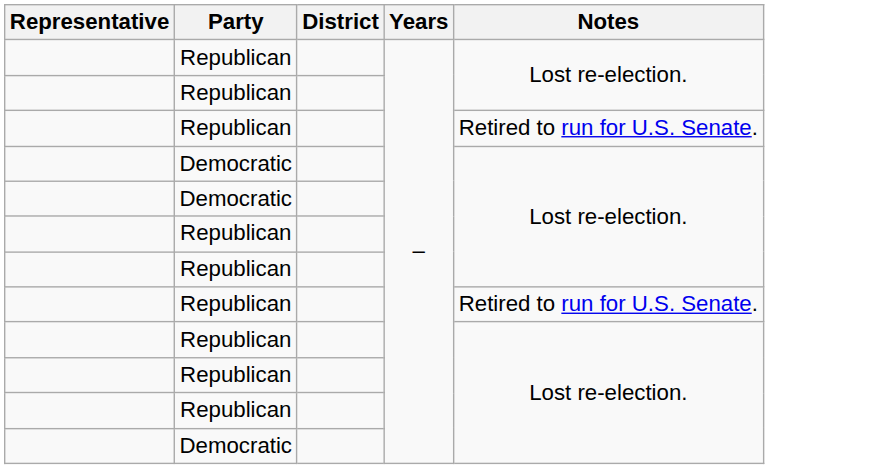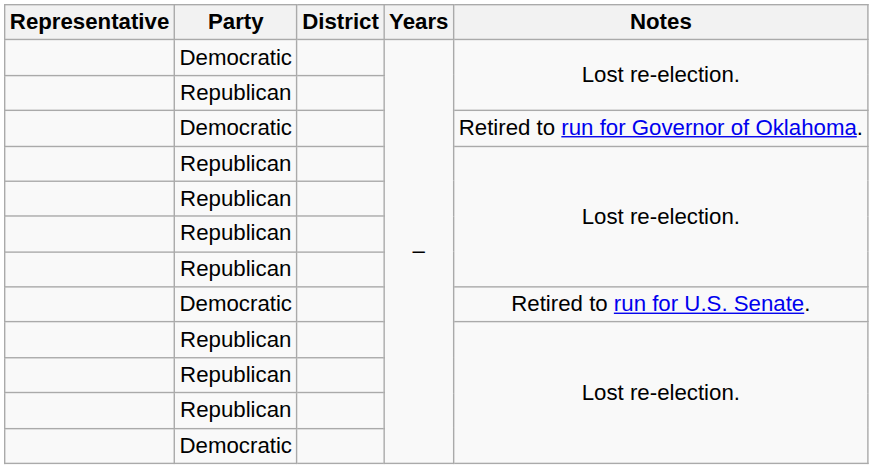(236, 57) Republican -> (236, 57) Democratic
(236, 127) Republican -> (236, 127) Democratic
(608, 127) Retired to run for U.S. Senate. -> (661, 127) Retired to run for Governor of Oklahoma.
(236, 163) Democratic -> (236, 163) Republican
(236, 198) Democratic -> (236, 198) Republican
(236, 304) Republican -> (236, 304) Democratic
